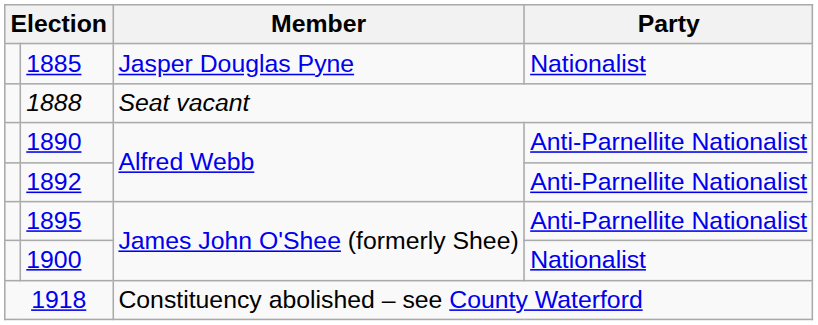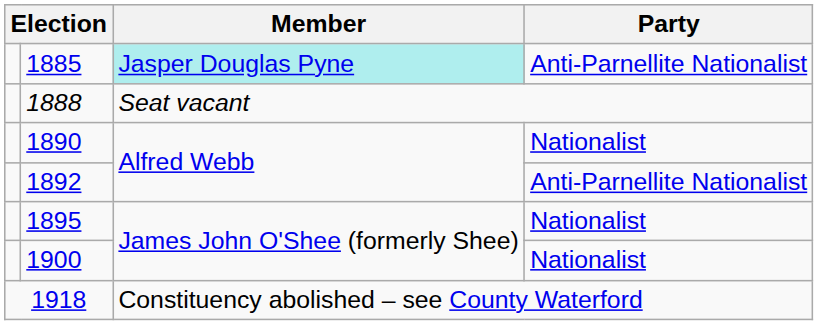(236, 63) no background -> (236, 63) paleturquoise background
(588, 63) Nationalist -> (669, 63) Anti-Parnellite Nationalist
(669, 142) Anti-Parnellite Nationalist -> (588, 142) Nationalist
(669, 220) Anti-Parnellite Nationalist -> (588, 220) Nationalist
